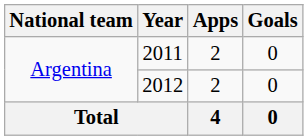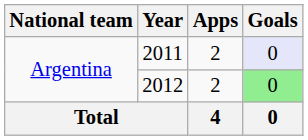(273, 53) no background -> (273, 53) lavender background
(273, 85) no background -> (273, 85) lightgreen background
